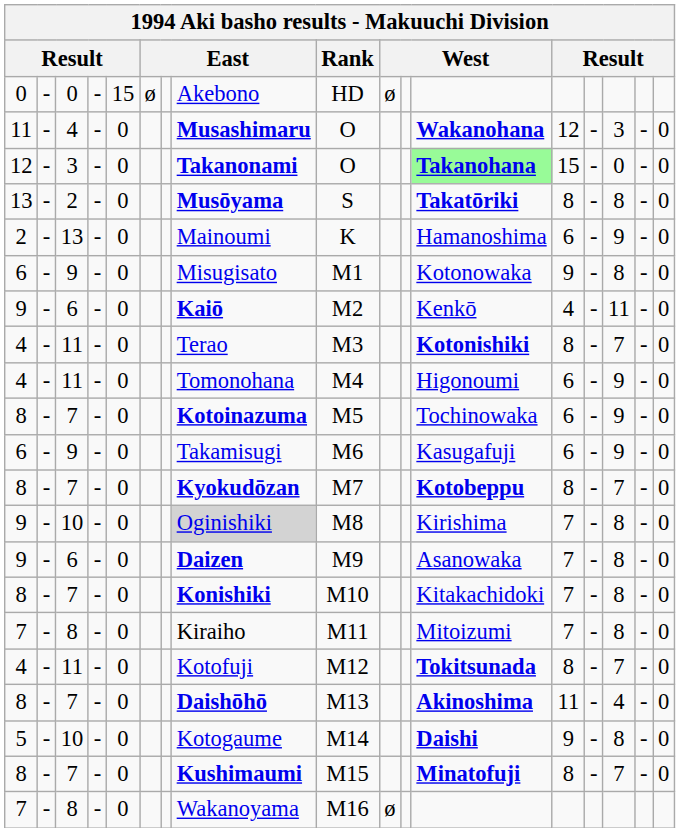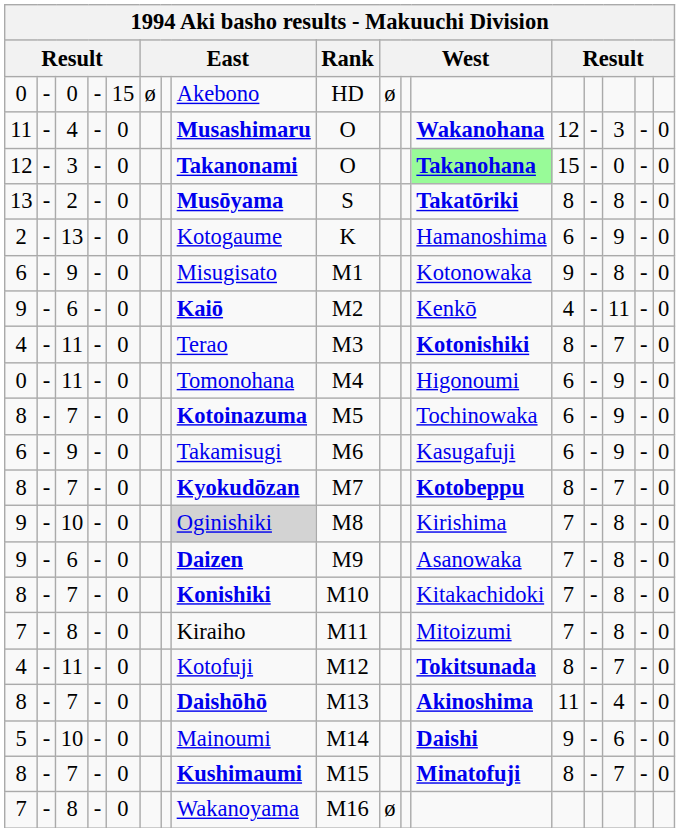(224, 237) Mainoumi -> (229, 237) Kotogaume
(21, 380) 4 -> (21, 380) 0
(229, 737) Kotogaume -> (224, 737) Mainoumi
(619, 737) 8 -> (619, 737) 6
